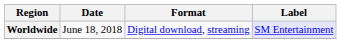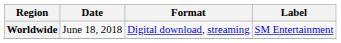(294, 30) lavender background -> (294, 30) no background
